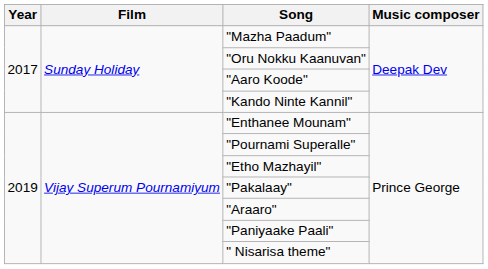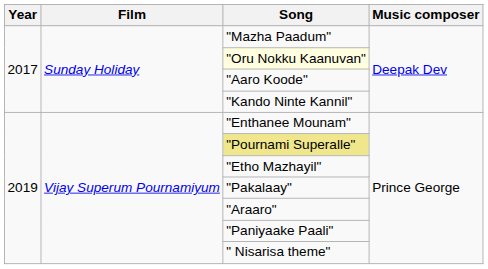(296, 58) no background -> (296, 58) lightyellow background
(291, 144) no background -> (291, 144) khaki background
